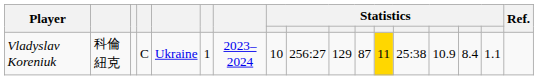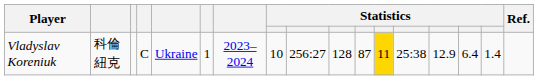(342, 53) 129 -> (342, 53) 128
(444, 53) 10.9 -> (444, 53) 12.9
(470, 53) 8.4 -> (470, 53) 6.4
(493, 53) 1.1 -> (493, 53) 1.4
